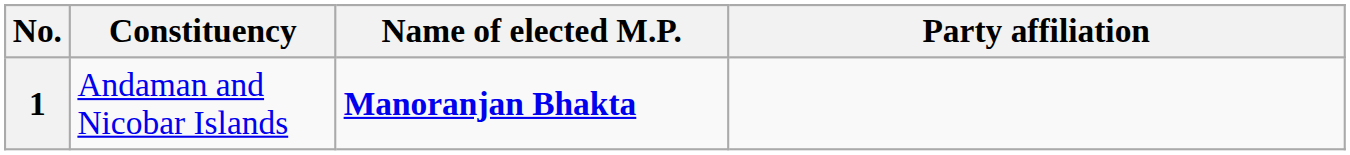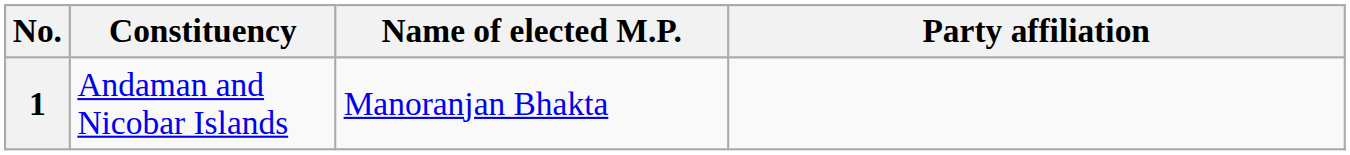(490, 102) bold -> (476, 102) normal
